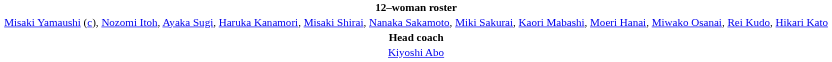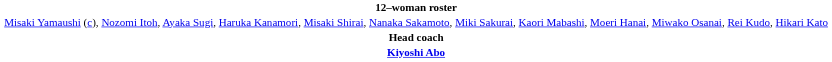(416, 52) normal -> (416, 52) bold
